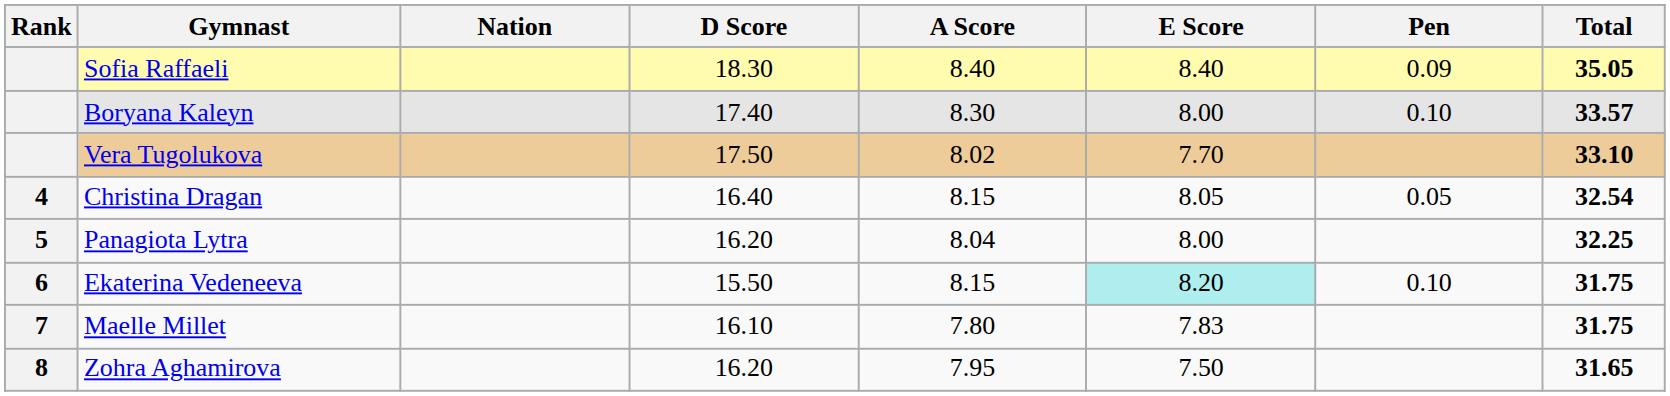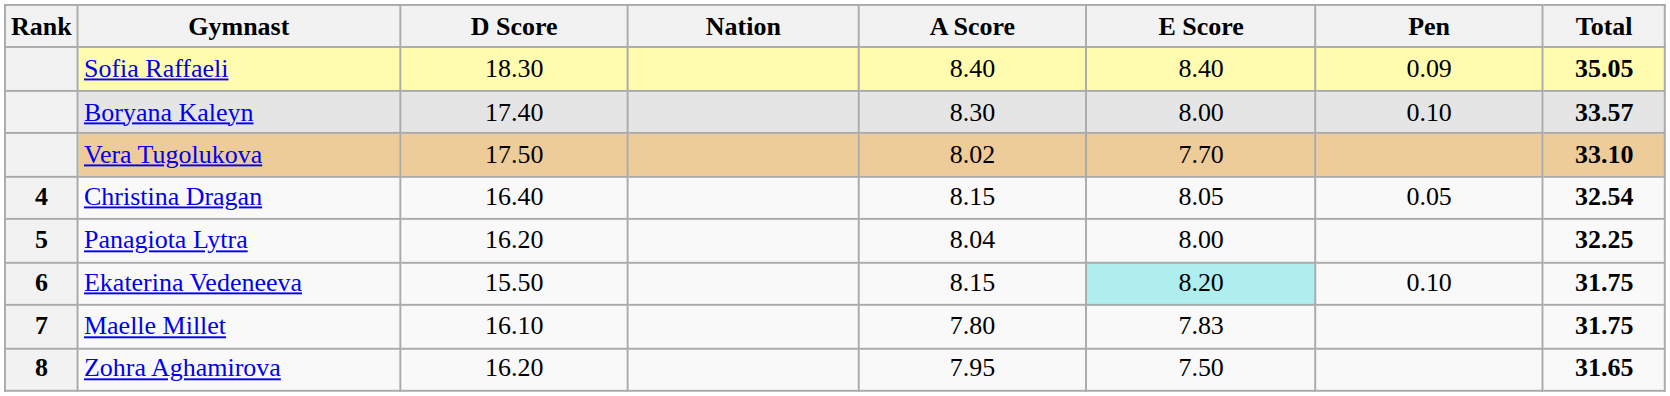columns swapped: (515, 25) <-> (744, 25)
